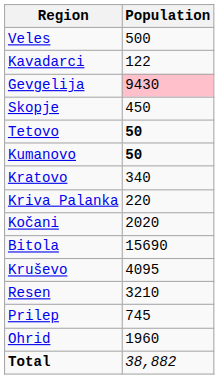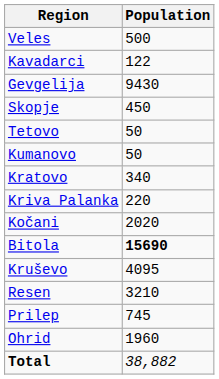(142, 85) pink background -> (142, 85) no background
(134, 132) bold -> (134, 132) normal
(134, 155) bold -> (134, 155) normal
(146, 247) normal -> (146, 247) bold
